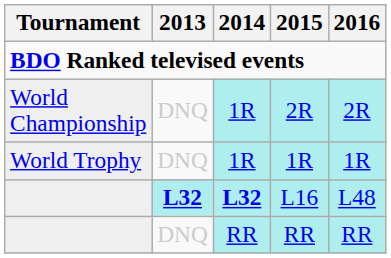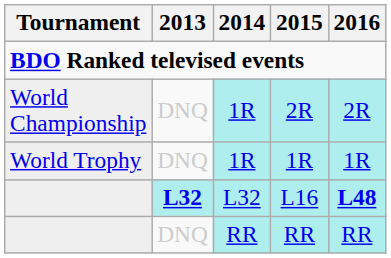(242, 197) bold -> (242, 197) normal
(357, 197) normal -> (357, 197) bold
